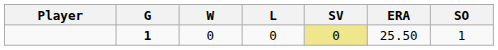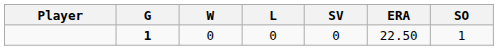(336, 35) khaki background -> (336, 35) no background
(399, 35) 25.50 -> (399, 35) 22.50
